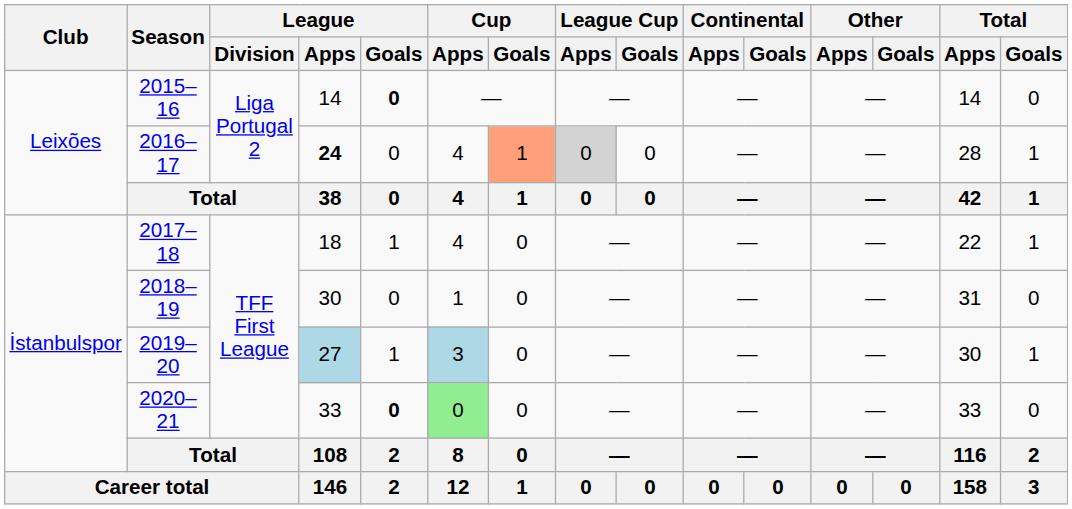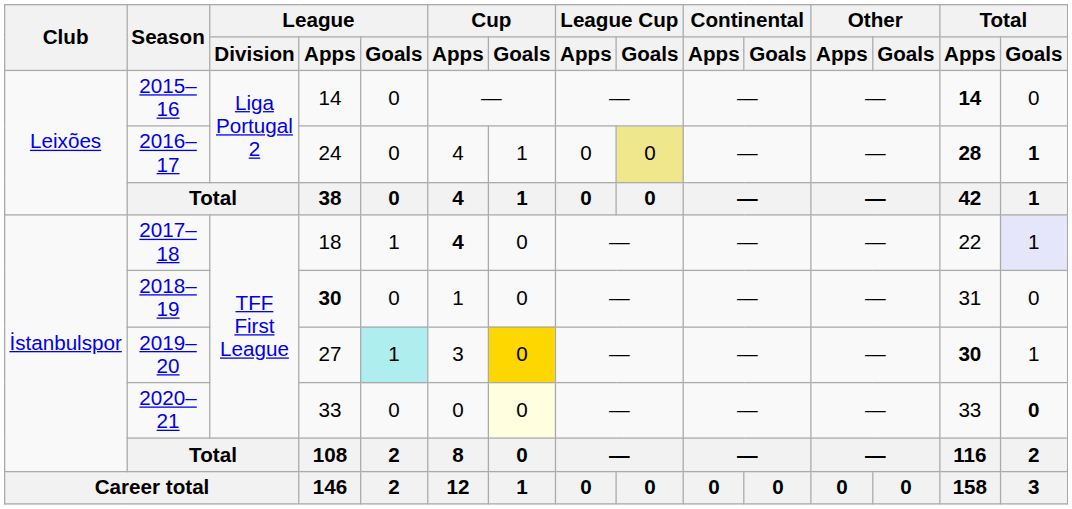(394, 97) bold -> (394, 97) normal
(970, 97) normal -> (970, 97) bold
(330, 153) bold -> (330, 153) normal
(522, 153) lightsalmon background -> (522, 153) no background
(586, 153) lightgrey background -> (586, 153) no background
(650, 153) no background -> (650, 153) khaki background
(970, 153) normal -> (970, 153) bold
(1034, 153) normal -> (1034, 153) bold
(458, 242) normal -> (458, 242) bold
(1034, 242) no background -> (1034, 242) lavender background
(330, 298) normal -> (330, 298) bold
(330, 354) lightblue background -> (330, 354) no background
(394, 354) no background -> (394, 354) paleturquoise background
(458, 354) lightblue background -> (458, 354) no background
(522, 354) no background -> (522, 354) gold background
(970, 354) normal -> (970, 354) bold
(394, 410) bold -> (394, 410) normal
(458, 410) lightgreen background -> (458, 410) no background
(522, 410) no background -> (522, 410) lightyellow background
(1034, 410) normal -> (1034, 410) bold
